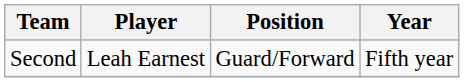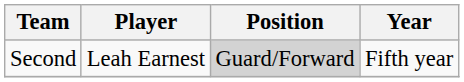(285, 58) no background -> (285, 58) lightgrey background
